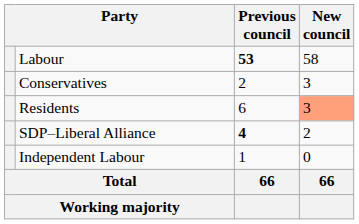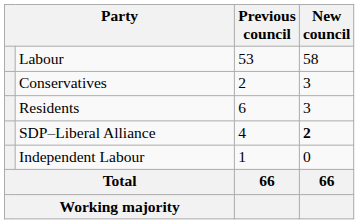(246, 58) bold -> (246, 58) normal
(307, 108) lightsalmon background -> (307, 108) no background
(242, 132) bold -> (242, 132) normal
(307, 132) normal -> (307, 132) bold
